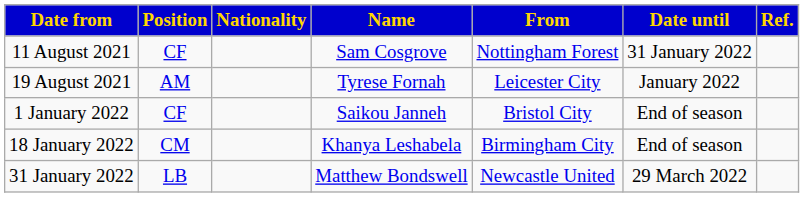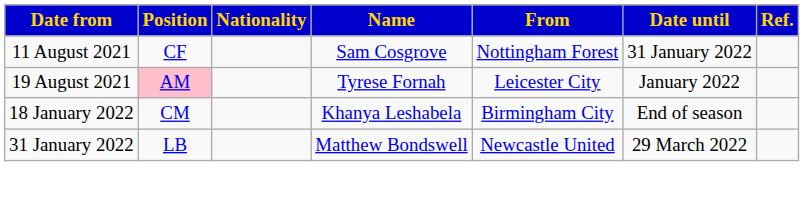(175, 82) no background -> (175, 82) pink background
- row: (71, 113)
